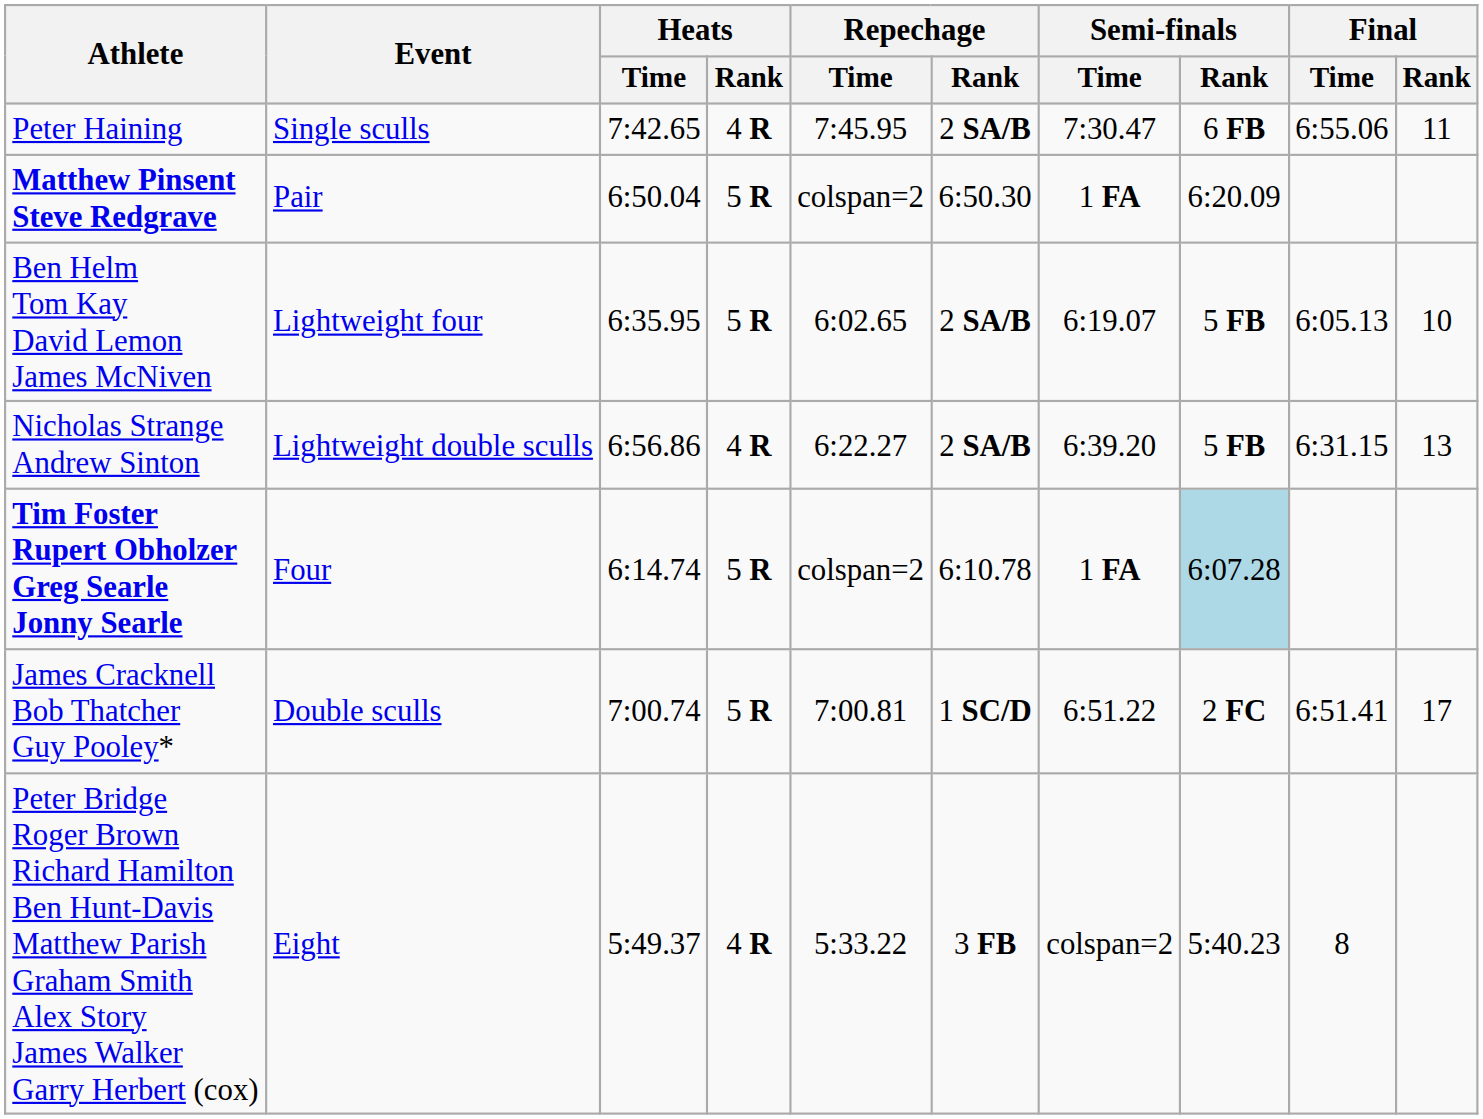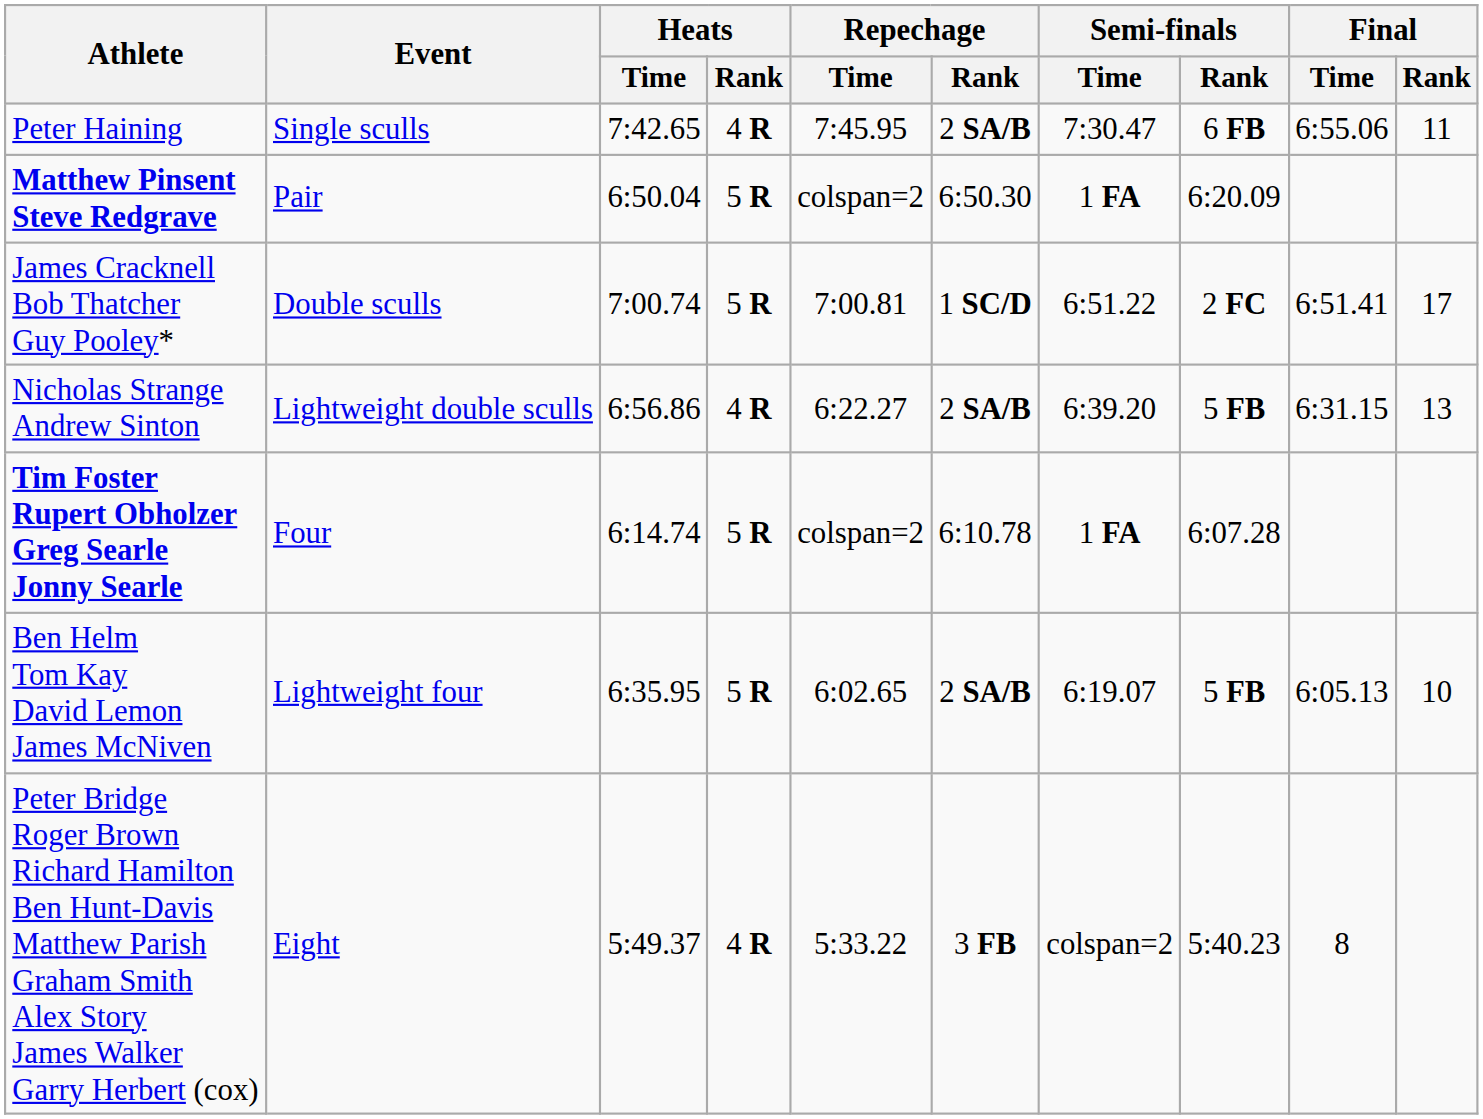rows swapped: (114, 710) <-> (112, 321)
(1234, 568) lightblue background -> (1234, 532) no background
